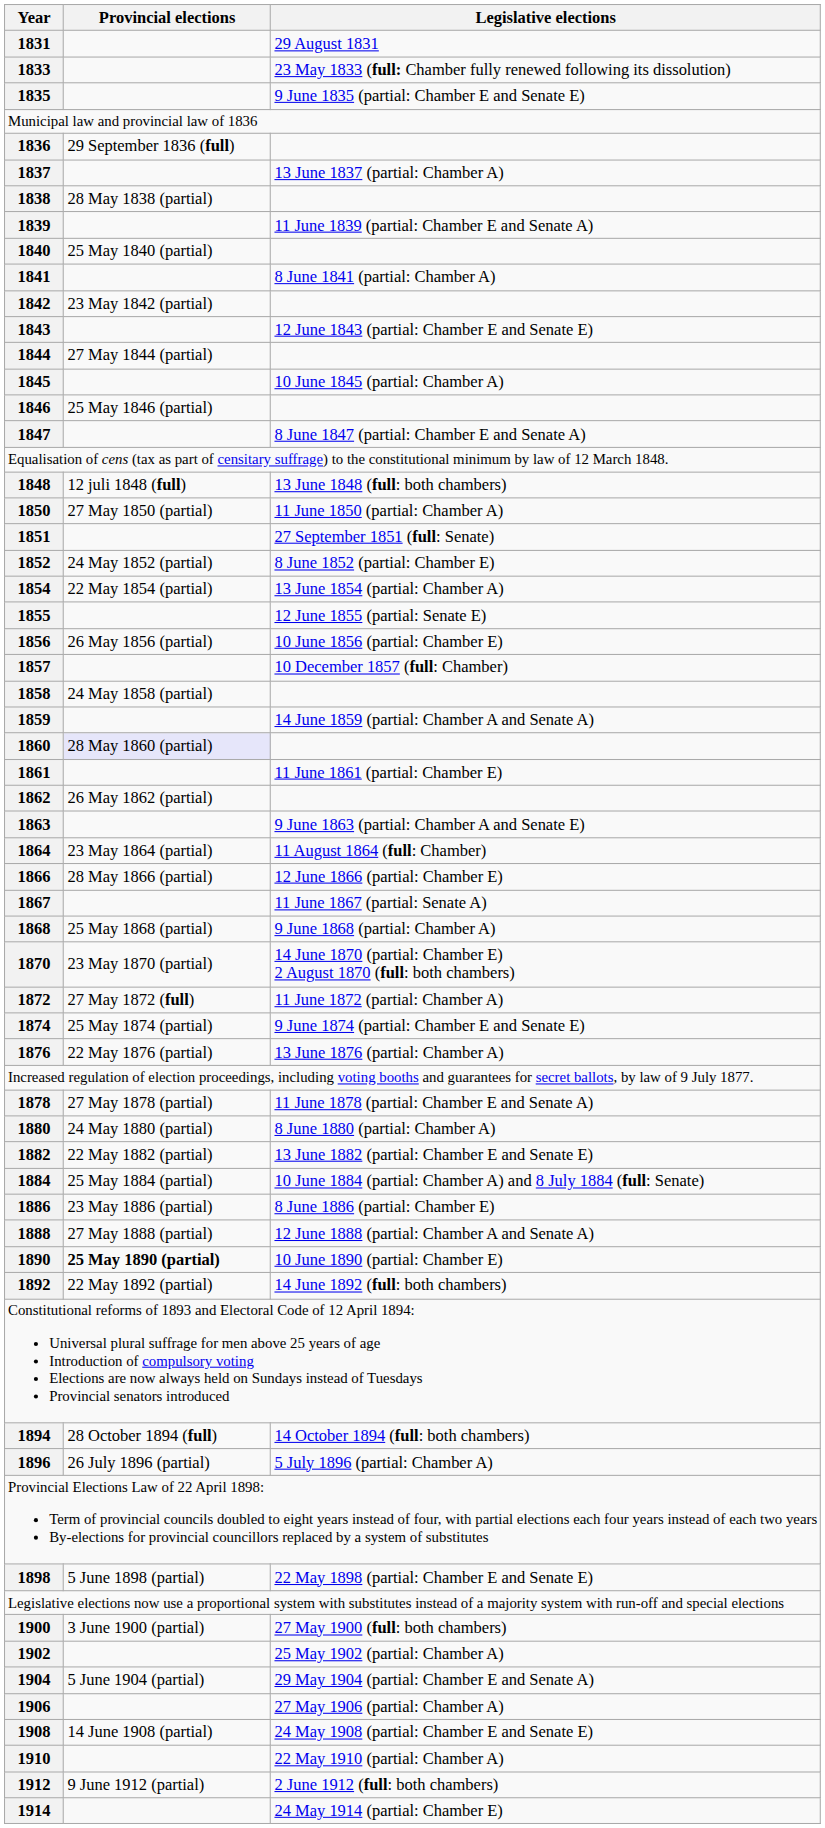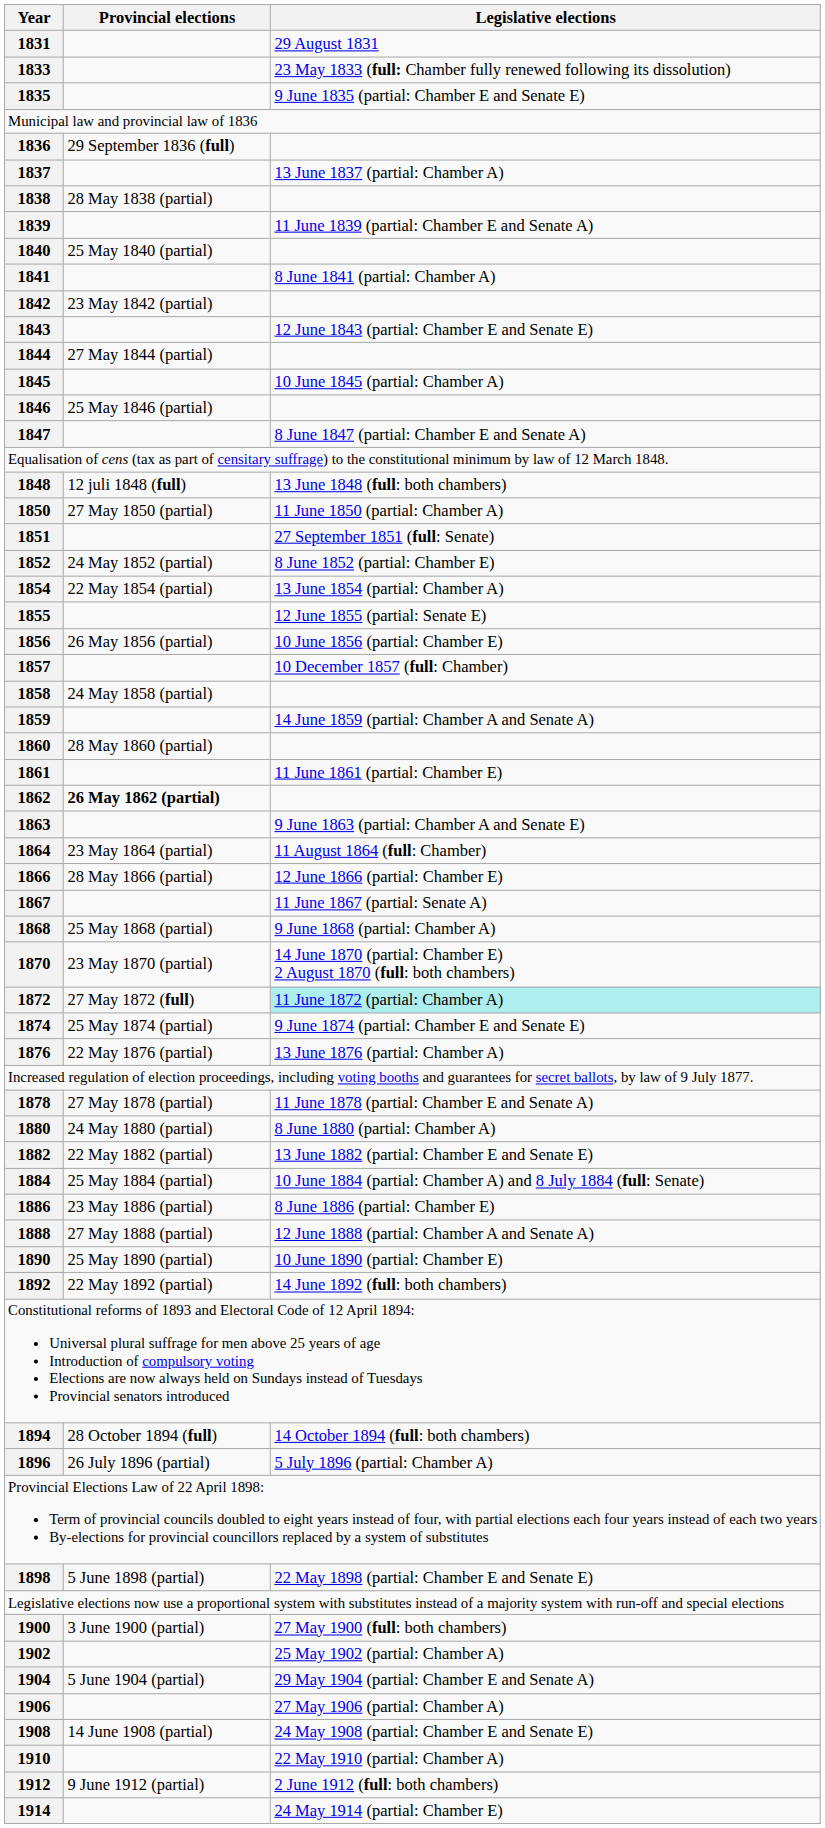(140, 746) lavender background -> (140, 746) no background
(140, 798) normal -> (144, 798) bold
(389, 999) no background -> (389, 999) paleturquoise background
(144, 1259) bold -> (140, 1259) normal
